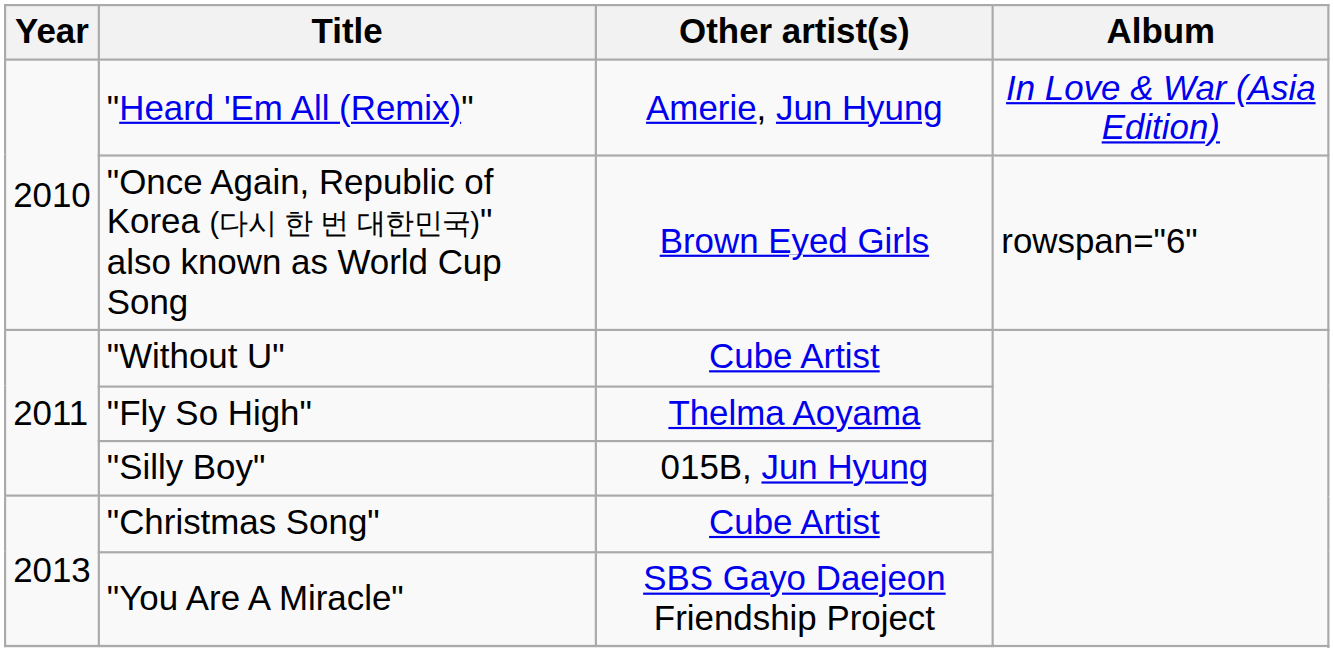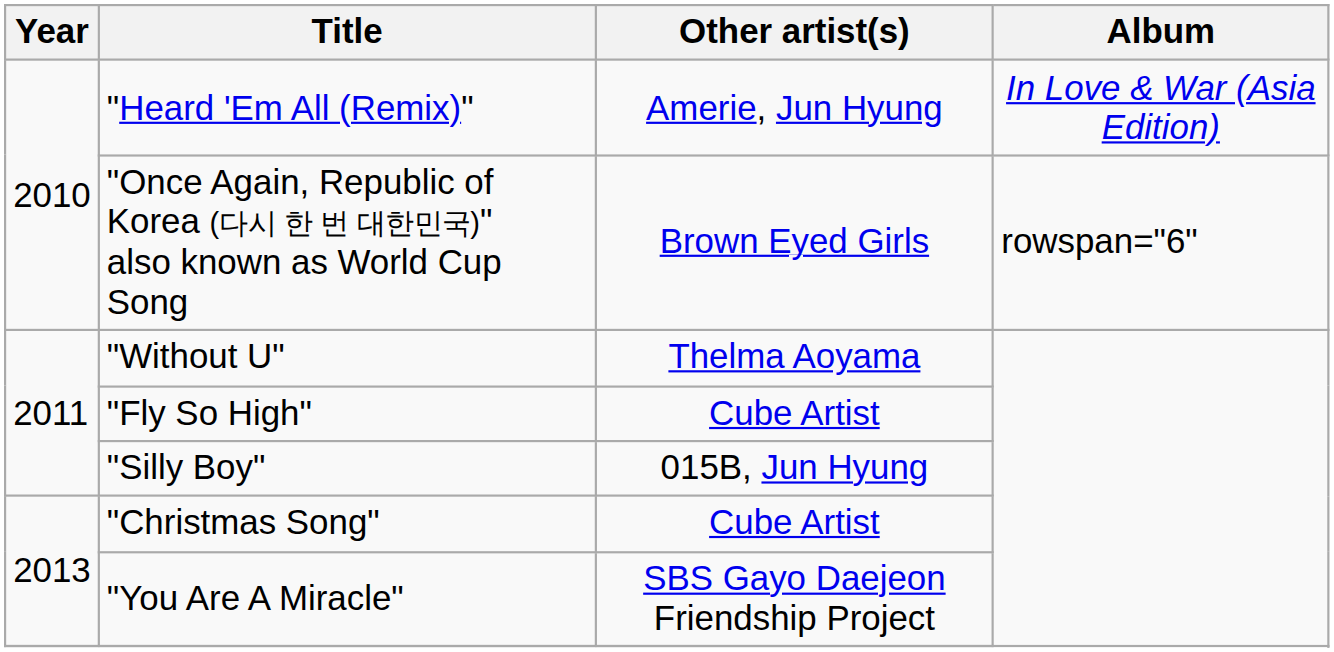(794, 357) Cube Artist -> (794, 357) Thelma Aoyama
(794, 412) Thelma Aoyama -> (794, 412) Cube Artist
